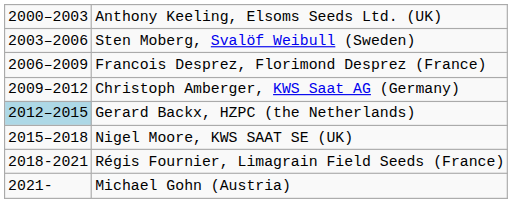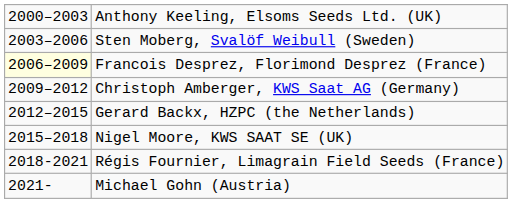(48, 65) no background -> (48, 65) lightyellow background
(48, 113) lightblue background -> (48, 113) no background
